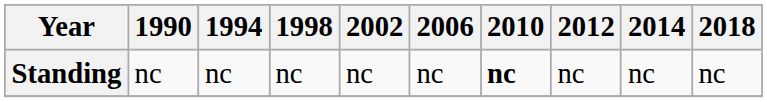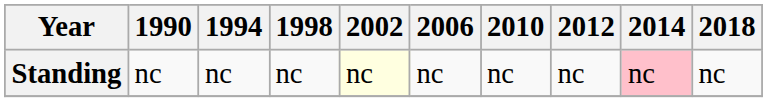(360, 72) no background -> (360, 72) lightyellow background
(501, 72) bold -> (500, 72) normal
(641, 72) no background -> (641, 72) pink background
